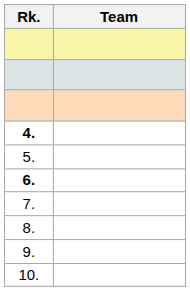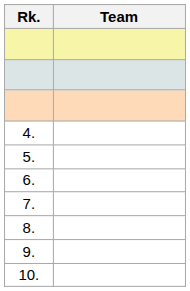(29, 133) bold -> (29, 133) normal
(29, 181) bold -> (29, 181) normal
